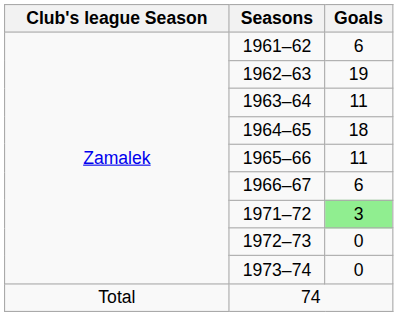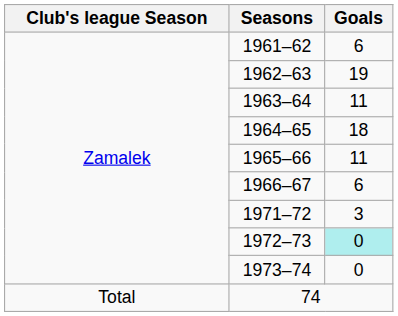(359, 213) lightgreen background -> (359, 213) no background
(359, 241) no background -> (359, 241) paleturquoise background
